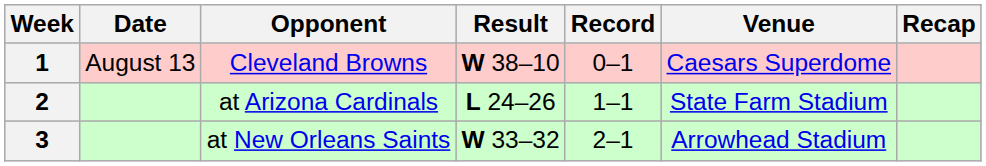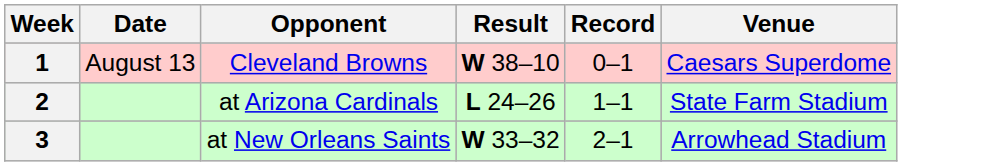- column: (939, 23)
